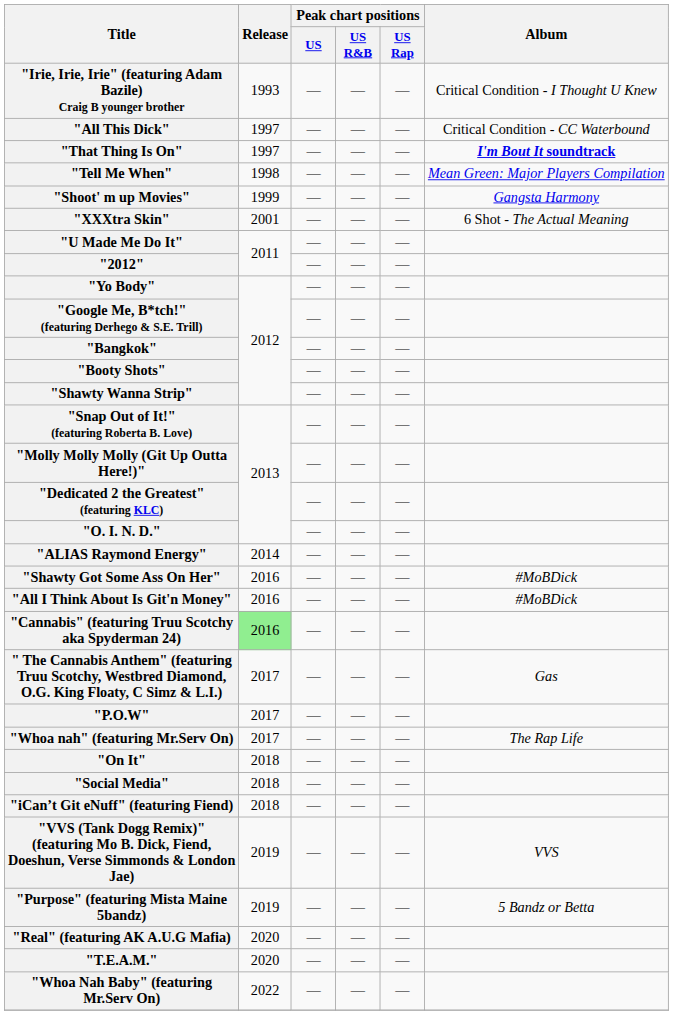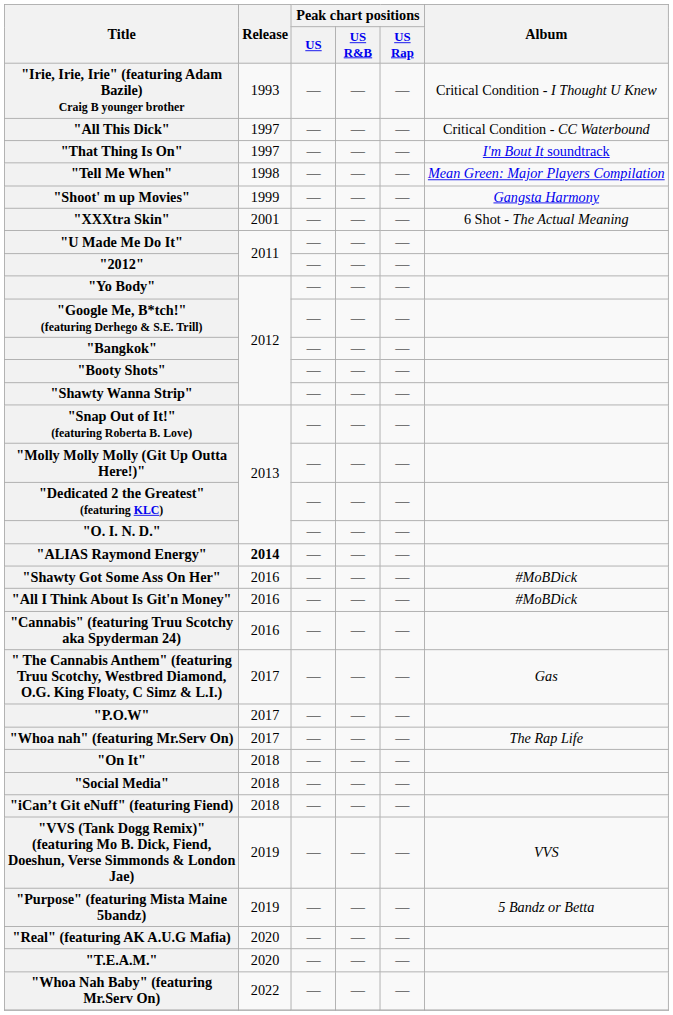(546, 151) bold -> (546, 151) normal
(265, 554) normal -> (265, 554) bold
(265, 630) lightgreen background -> (265, 630) no background
